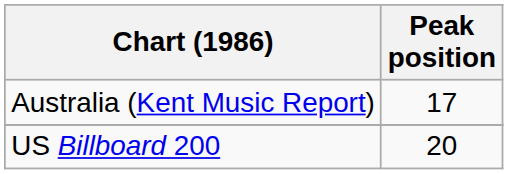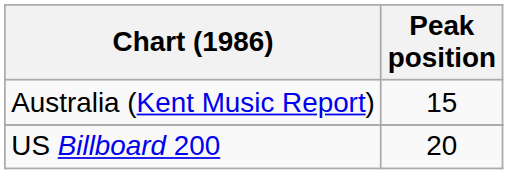(442, 102) 17 -> (442, 102) 15
